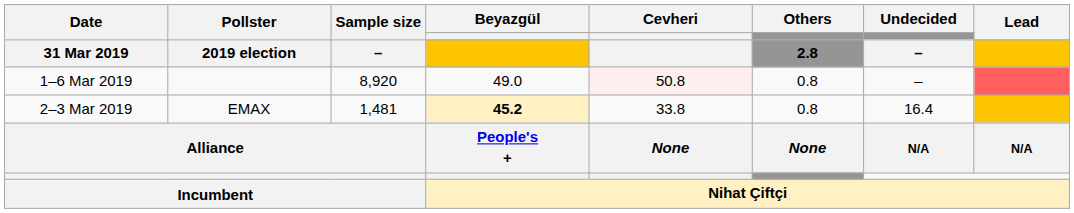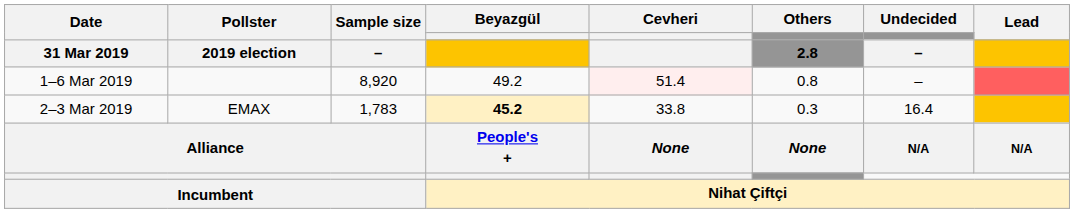(507, 81) 49.0 -> (507, 81) 49.2
(671, 81) 50.8 -> (671, 81) 51.4
(378, 109) 1,481 -> (378, 109) 1,783
(808, 109) 0.8 -> (808, 109) 0.3
